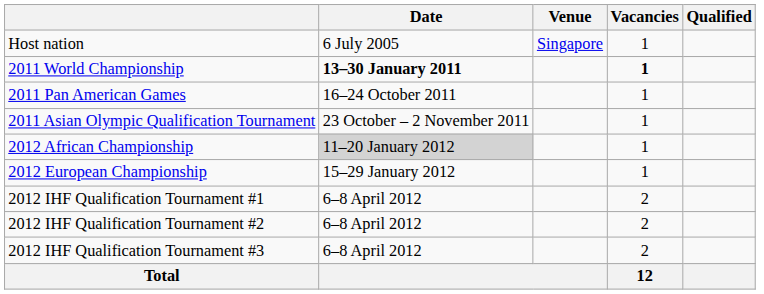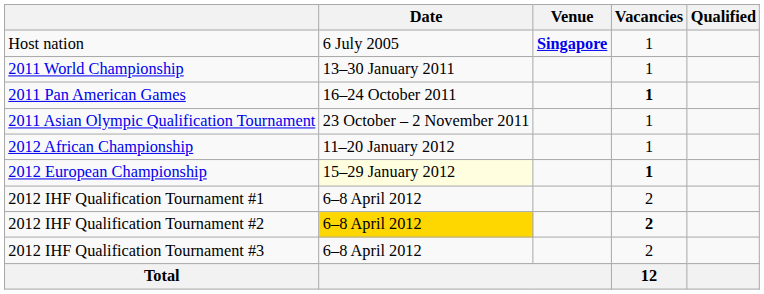(570, 43) normal -> (572, 43) bold
(392, 69) bold -> (389, 69) normal
(645, 69) bold -> (649, 69) normal
(645, 95) normal -> (649, 95) bold
(389, 146) lightgrey background -> (389, 146) no background
(389, 172) no background -> (389, 172) lightyellow background
(645, 172) normal -> (649, 172) bold
(372, 224) no background -> (372, 224) gold background
(645, 224) normal -> (649, 224) bold
